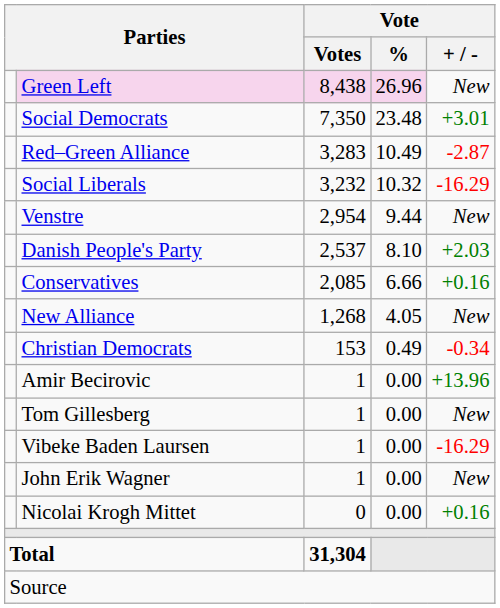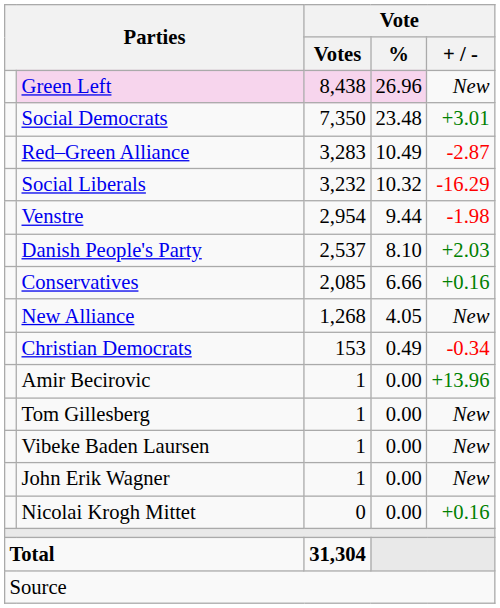(471, 217) New -> (468, 217) -1.98
(463, 446) -16.29 -> (471, 446) New
